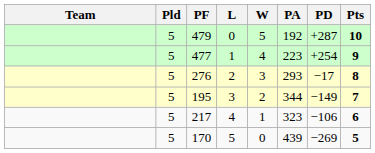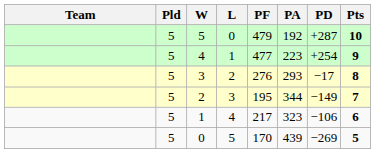columns swapped: (262, 14) <-> (202, 14)
